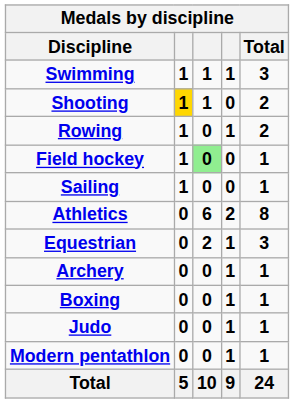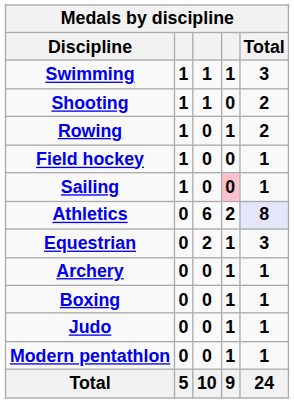(184, 103) gold background -> (184, 103) no background
(207, 159) lightgreen background -> (207, 159) no background
(230, 187) no background -> (230, 187) pink background
(264, 215) no background -> (264, 215) lavender background
